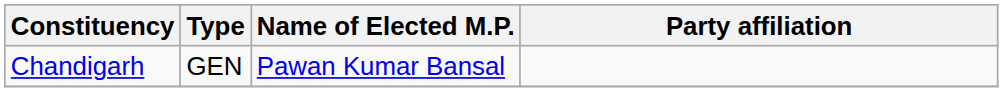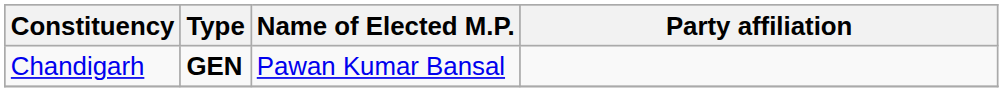(214, 66) normal -> (214, 66) bold
